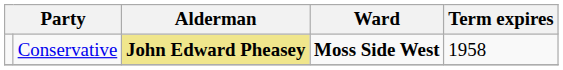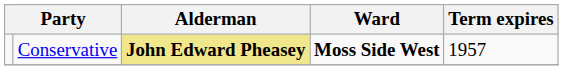(467, 49) 1958 -> (467, 49) 1957
